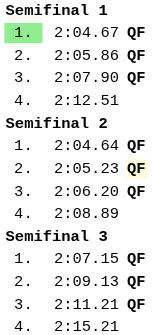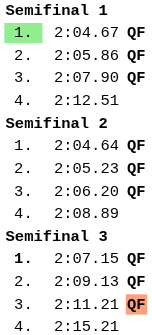(136, 169) lightyellow background -> (136, 169) no background
(23, 259) normal -> (23, 259) bold
(136, 304) no background -> (136, 304) lightsalmon background
